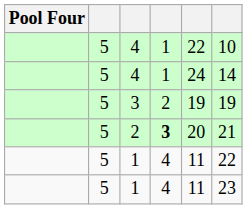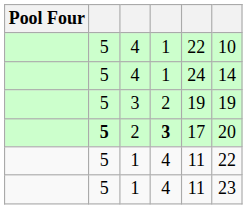(104, 132) normal -> (104, 132) bold
(196, 132) 20 -> (196, 132) 17
(227, 132) 21 -> (227, 132) 20
